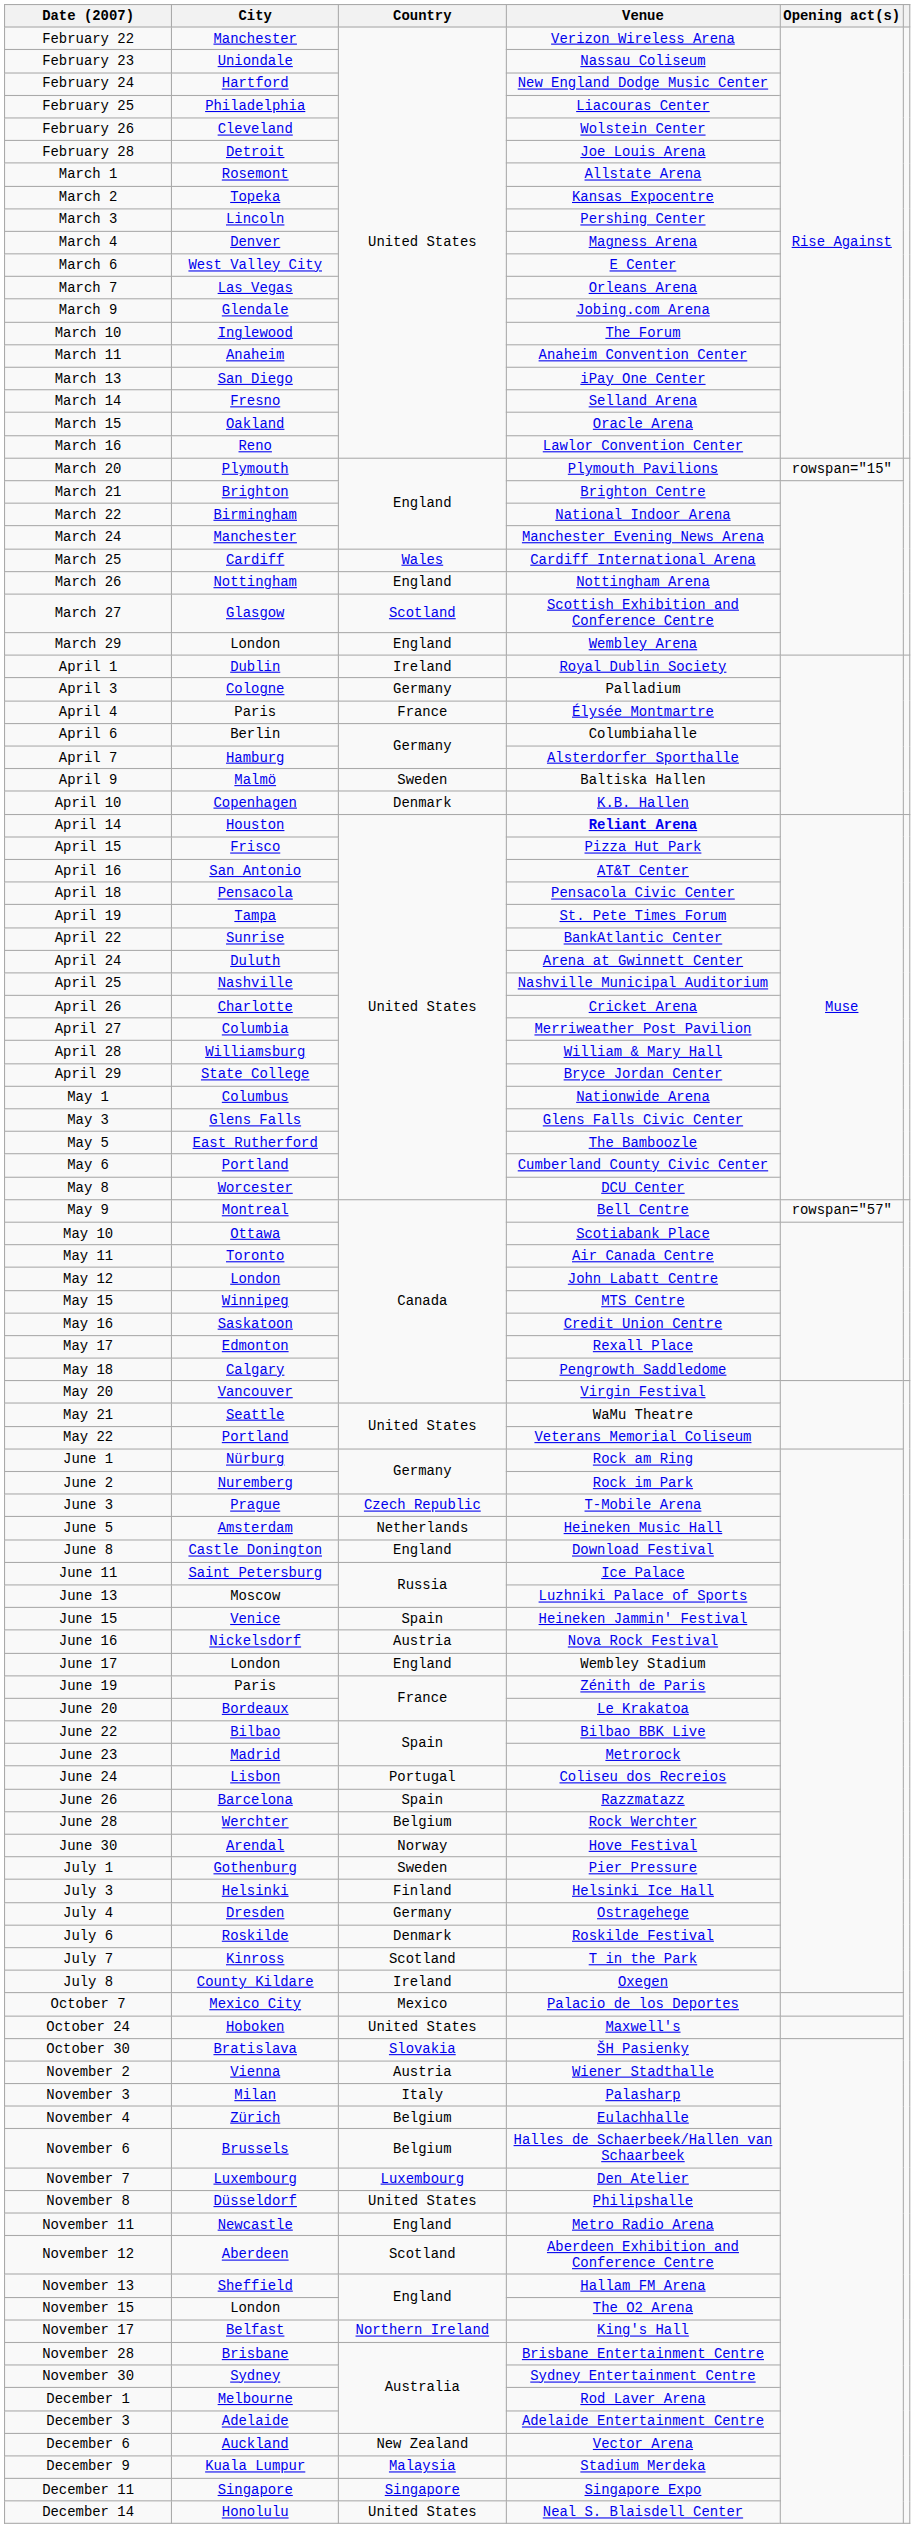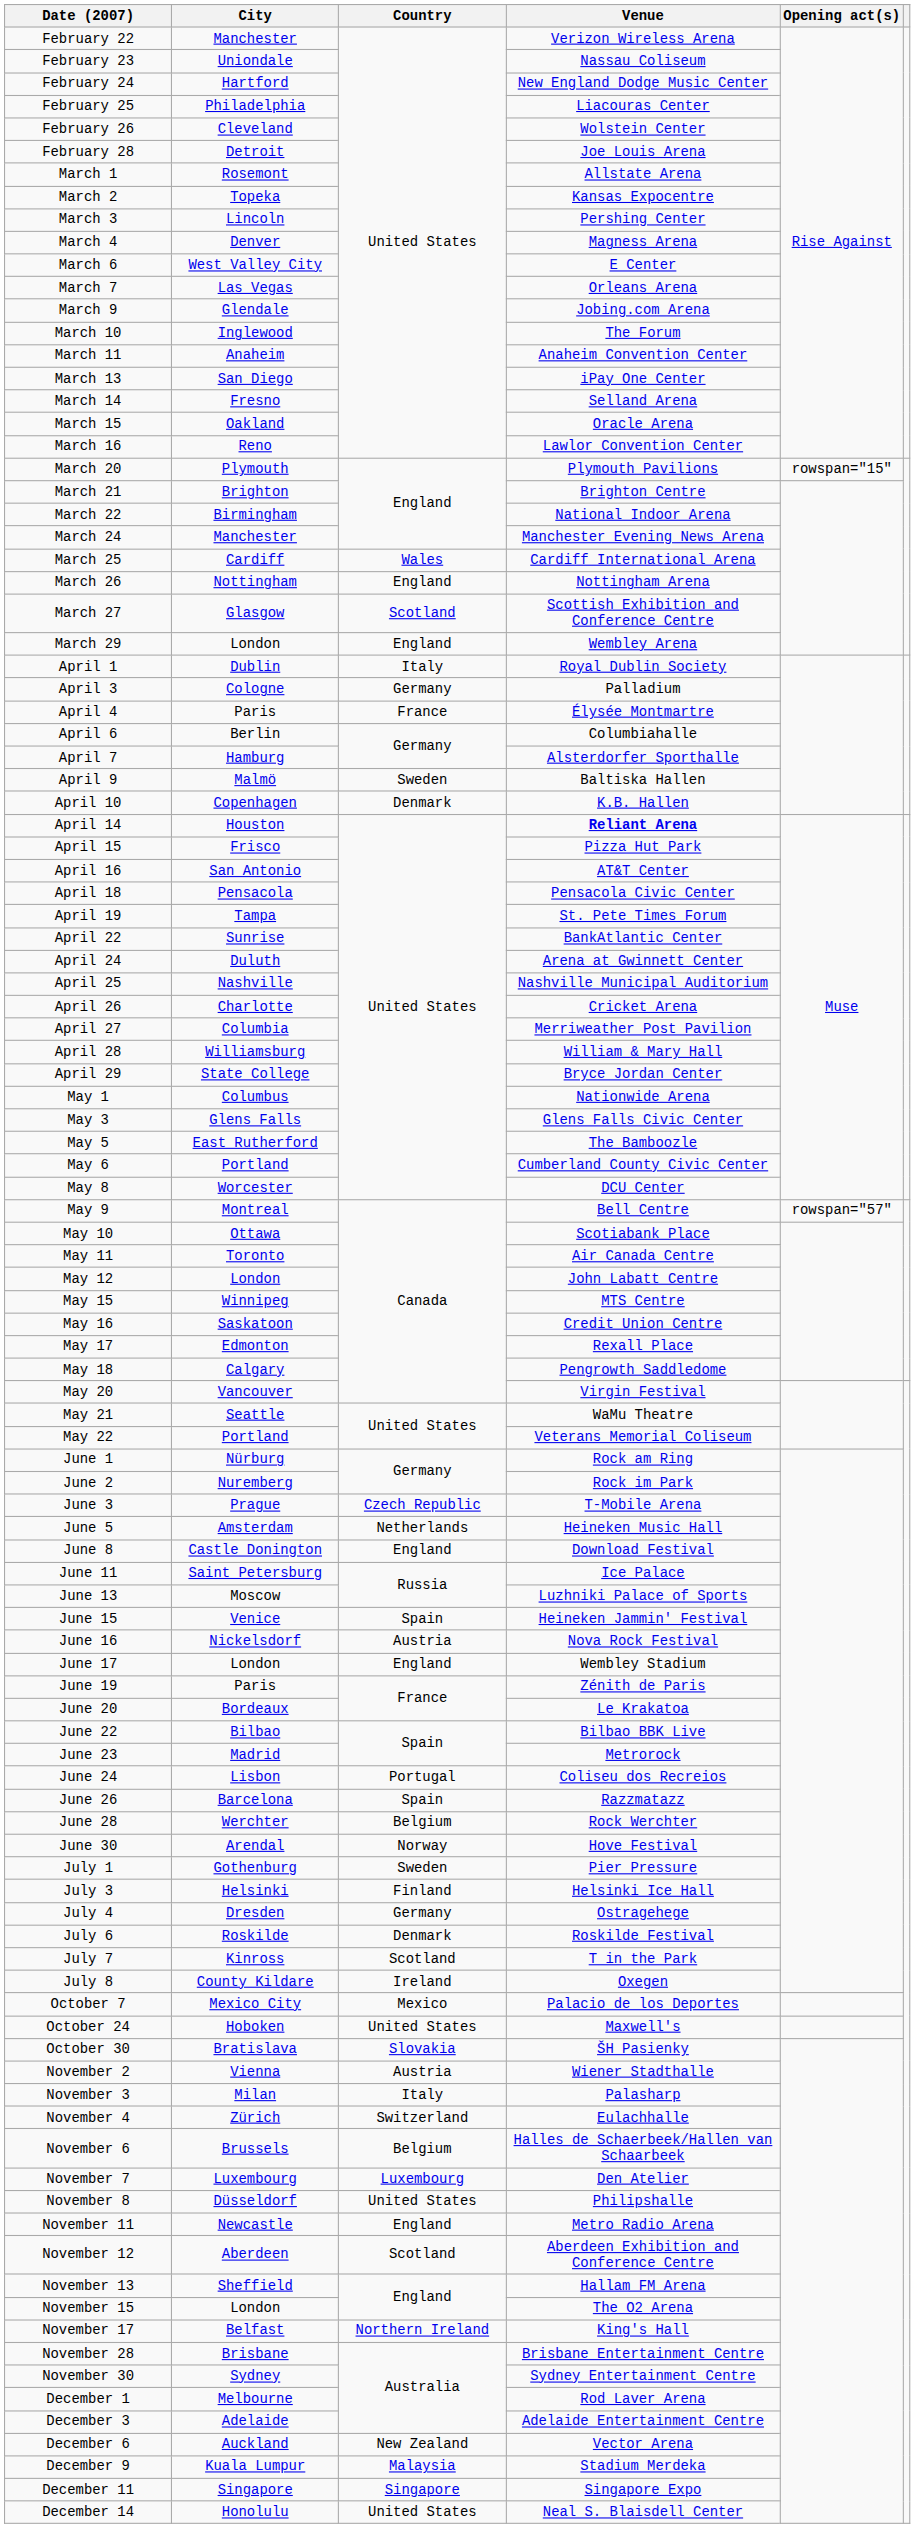(422, 667) Ireland -> (422, 667) Italy
(422, 2118) Belgium -> (422, 2118) Switzerland
